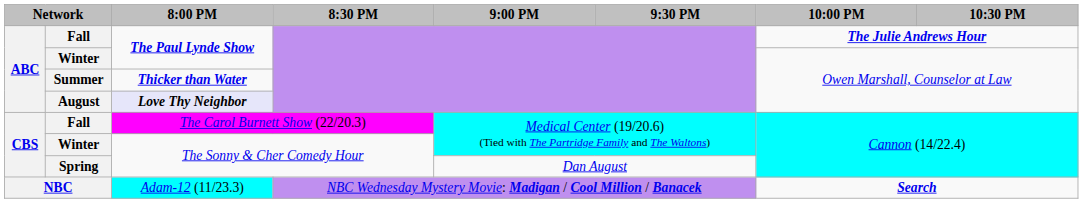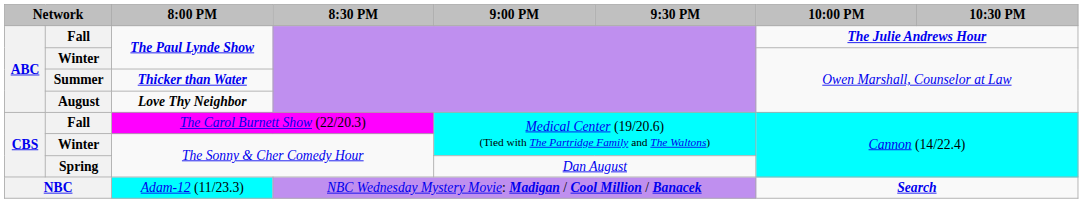(192, 101) lavender background -> (192, 101) no background
